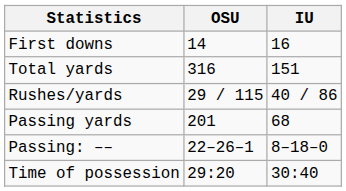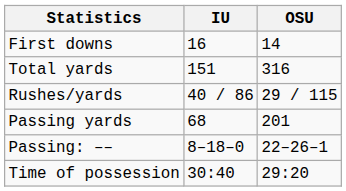columns swapped: (304, 18) <-> (225, 18)
